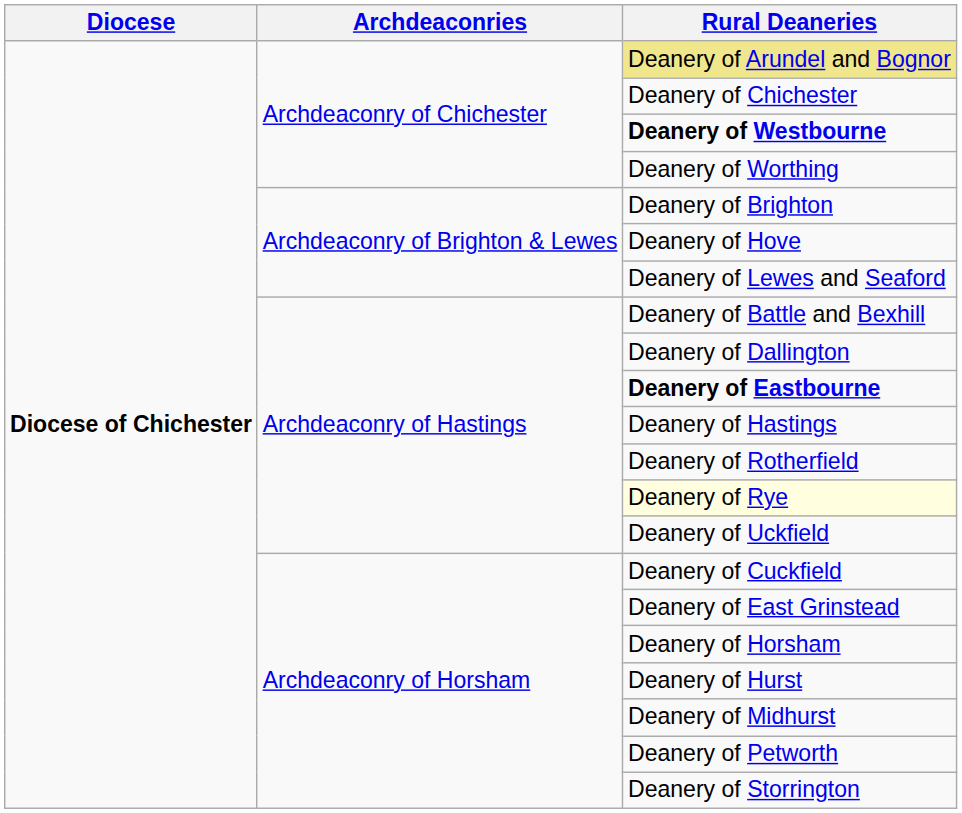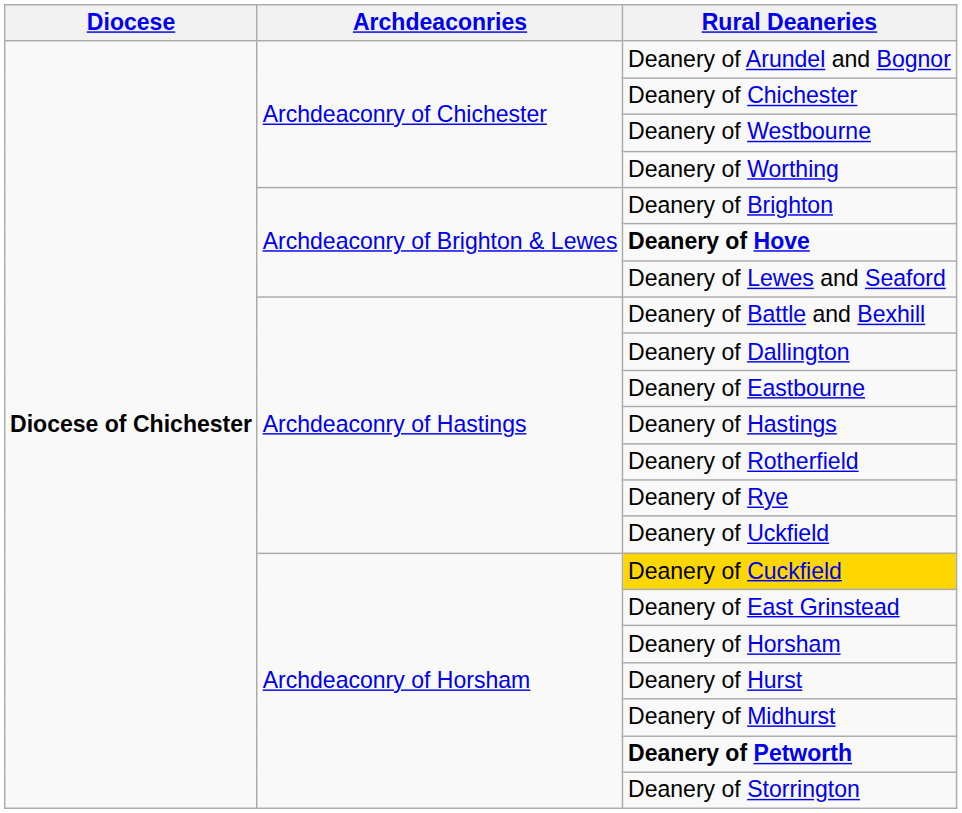(789, 59) khaki background -> (789, 59) no background
(757, 132) bold -> (750, 132) normal
(714, 242) normal -> (719, 242) bold
(754, 388) bold -> (747, 388) normal
(708, 497) lightyellow background -> (708, 497) no background
(735, 570) no background -> (735, 570) gold background
(733, 753) normal -> (740, 753) bold
